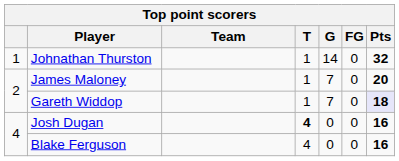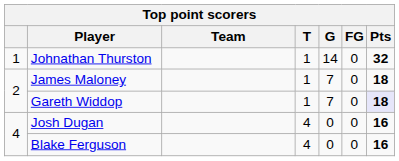(381, 79) 20 -> (381, 79) 18
(307, 123) bold -> (307, 123) normal
